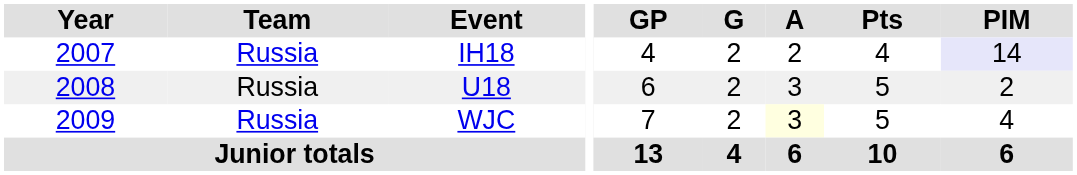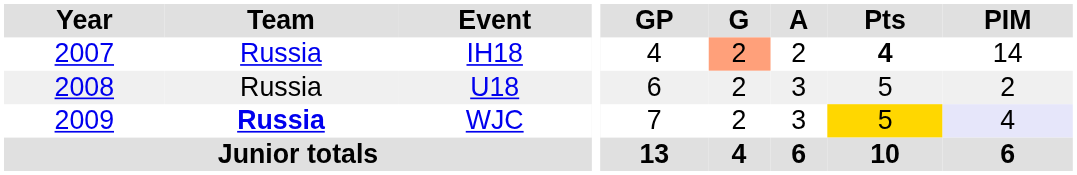(734, 53) no background -> (739, 53) lightsalmon background
(882, 53) normal -> (885, 53) bold
(1007, 53) lavender background -> (1008, 53) no background
(277, 120) normal -> (281, 120) bold
(795, 120) lightyellow background -> (799, 120) no background
(882, 120) no background -> (885, 120) gold background
(1007, 120) no background -> (1008, 120) lavender background
